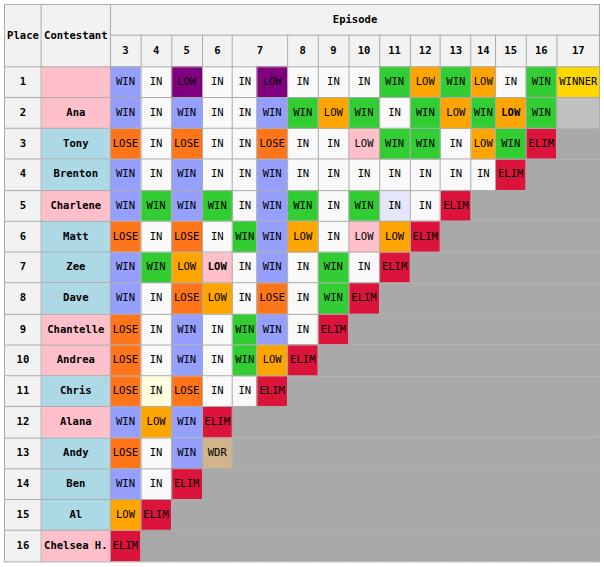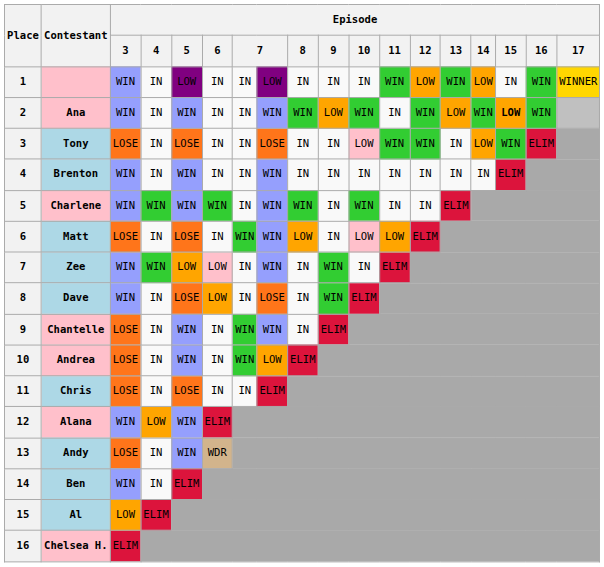(395, 205) lavender background -> (395, 205) no background
(217, 267) bold -> (217, 267) normal
(156, 390) lightyellow background -> (156, 390) no background
